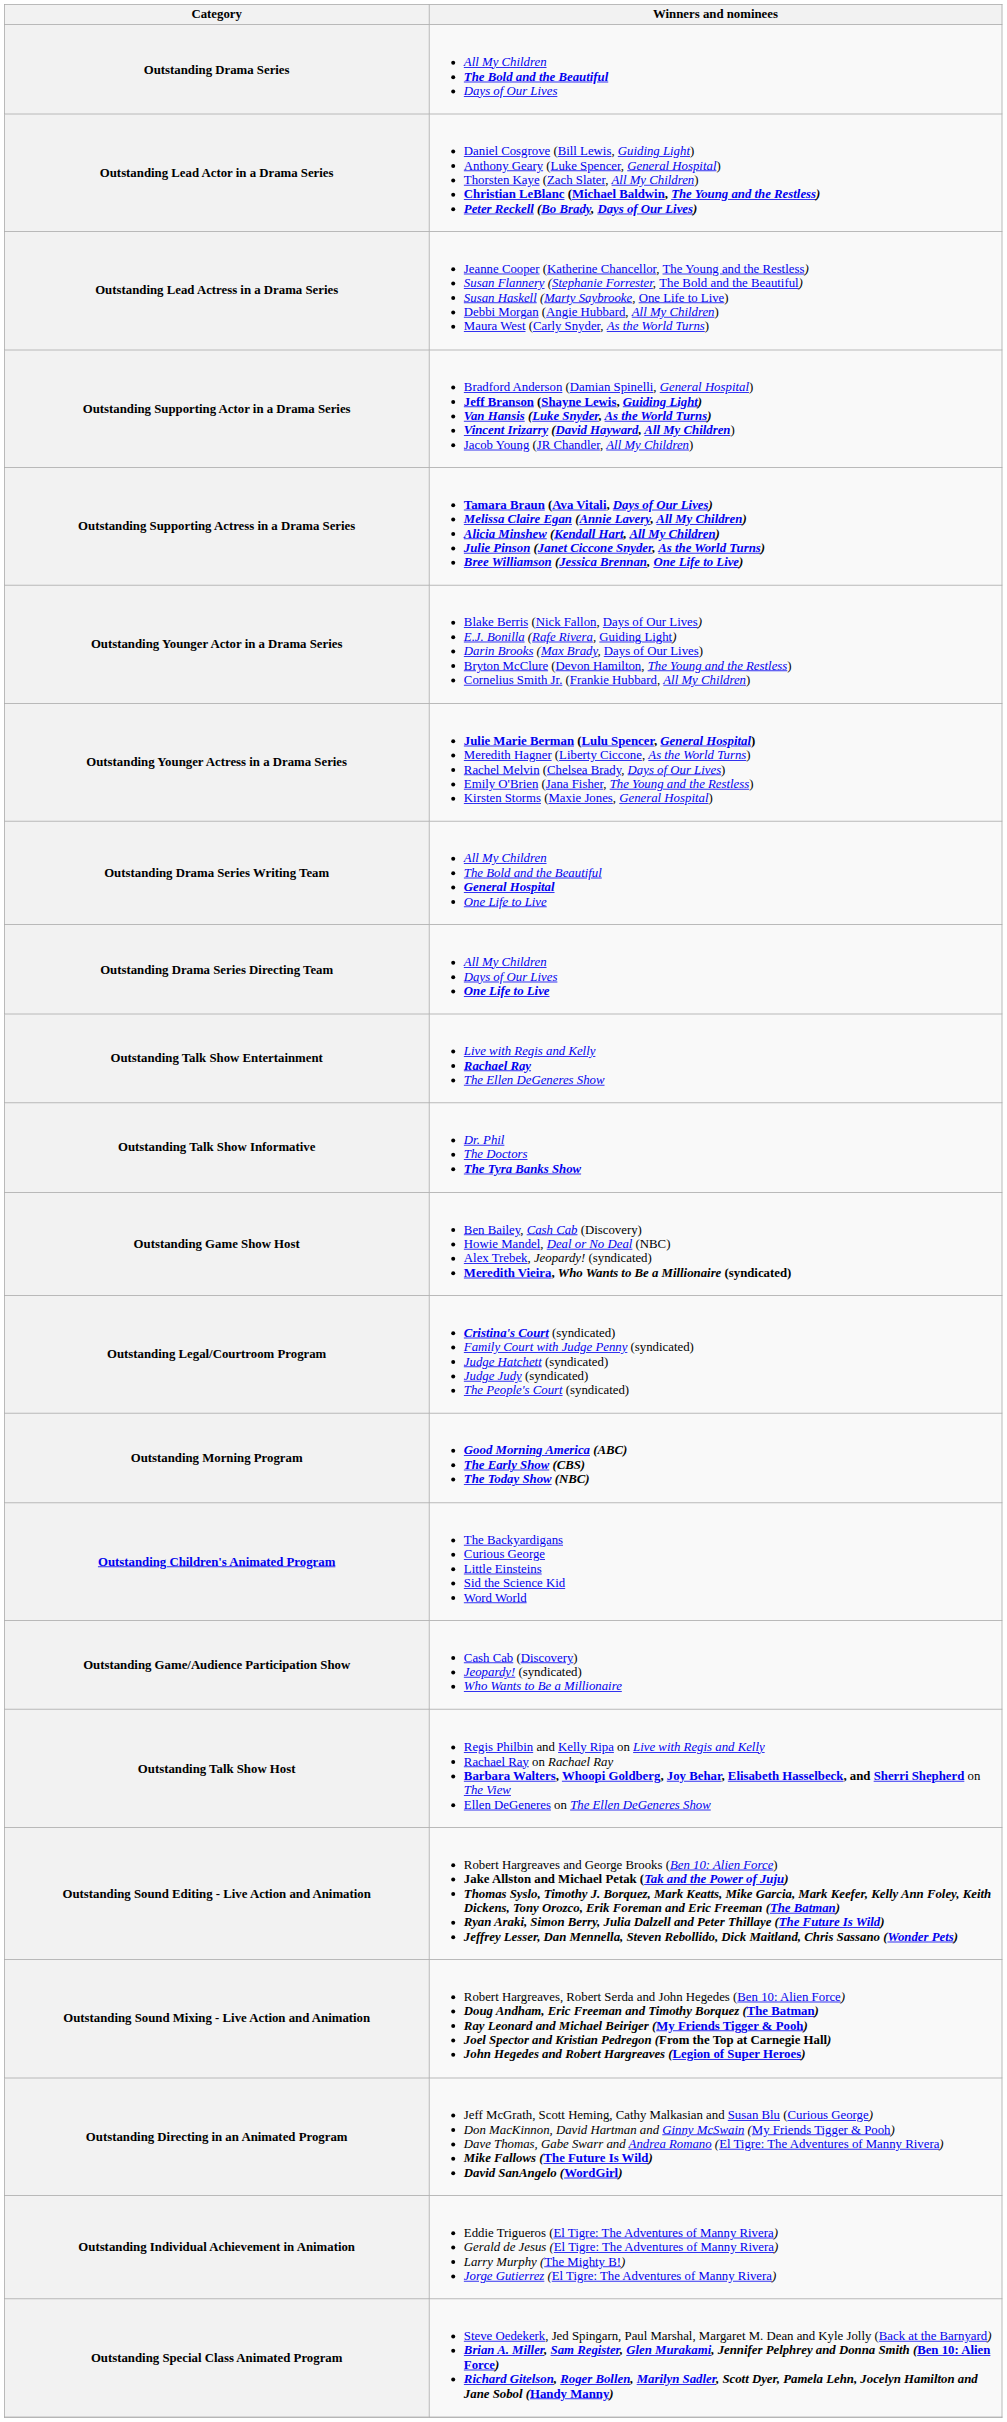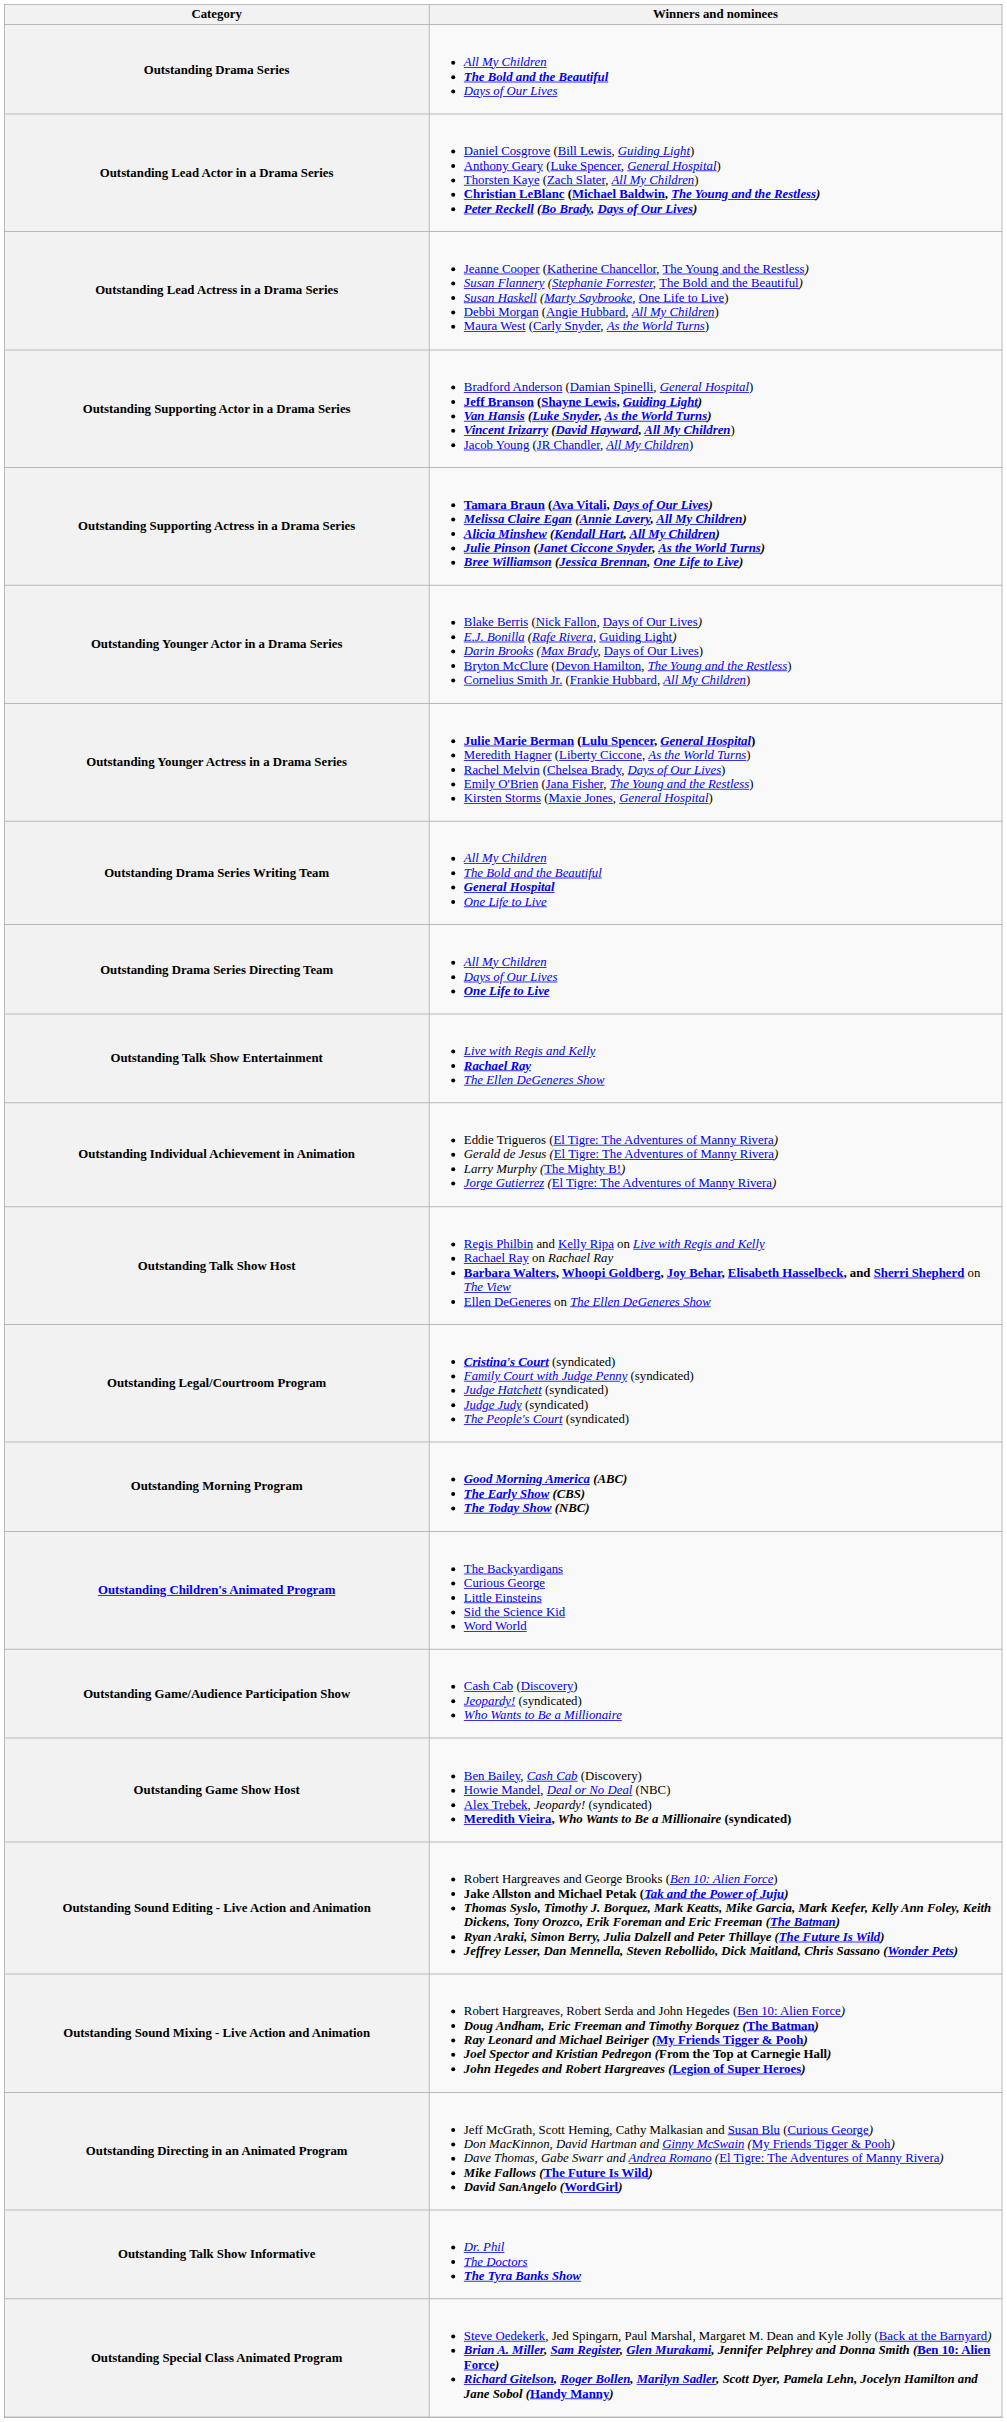rows swapped: (217, 1147) <-> (217, 2247)
rows swapped: (217, 1768) <-> (217, 1243)
